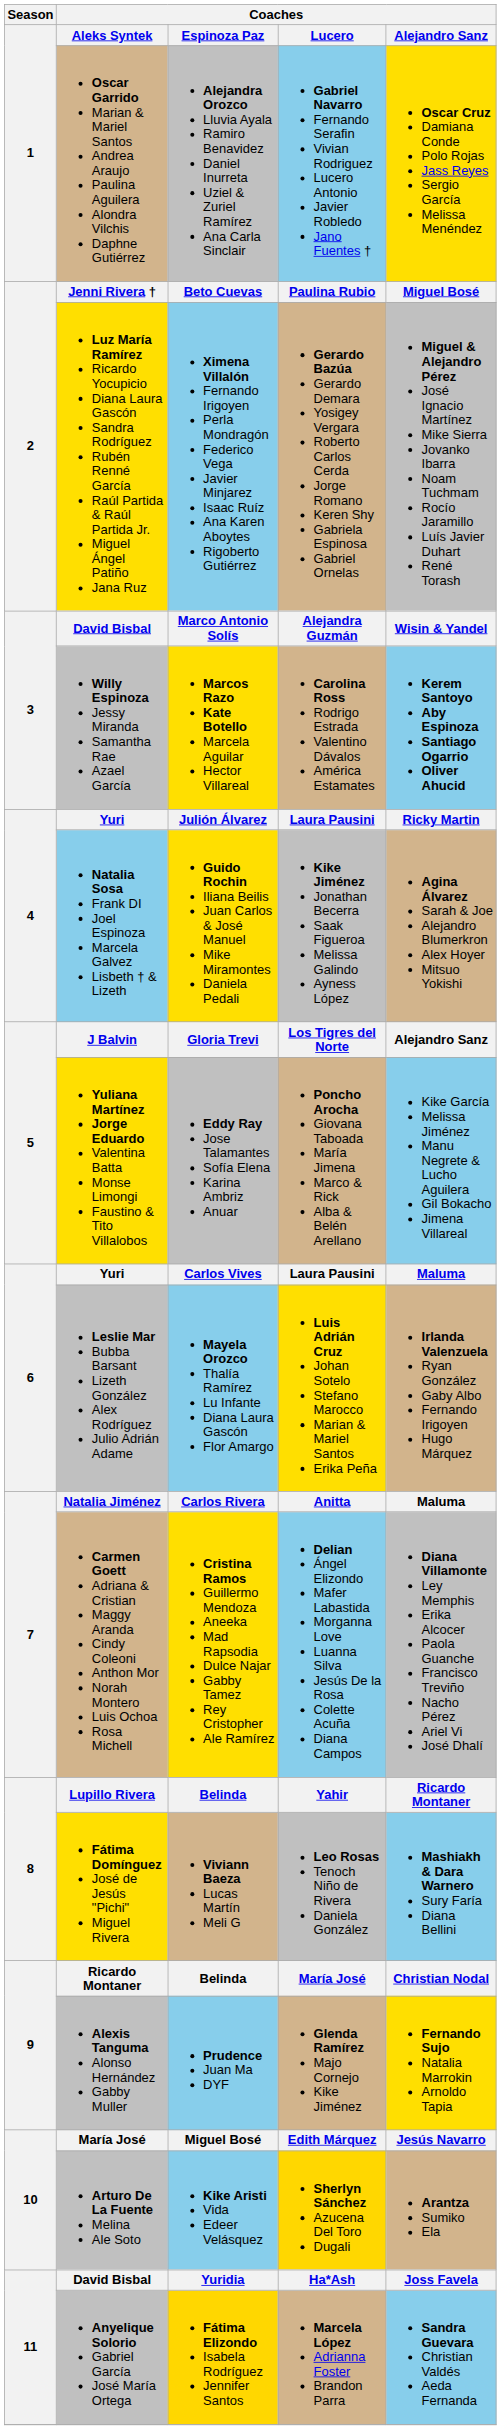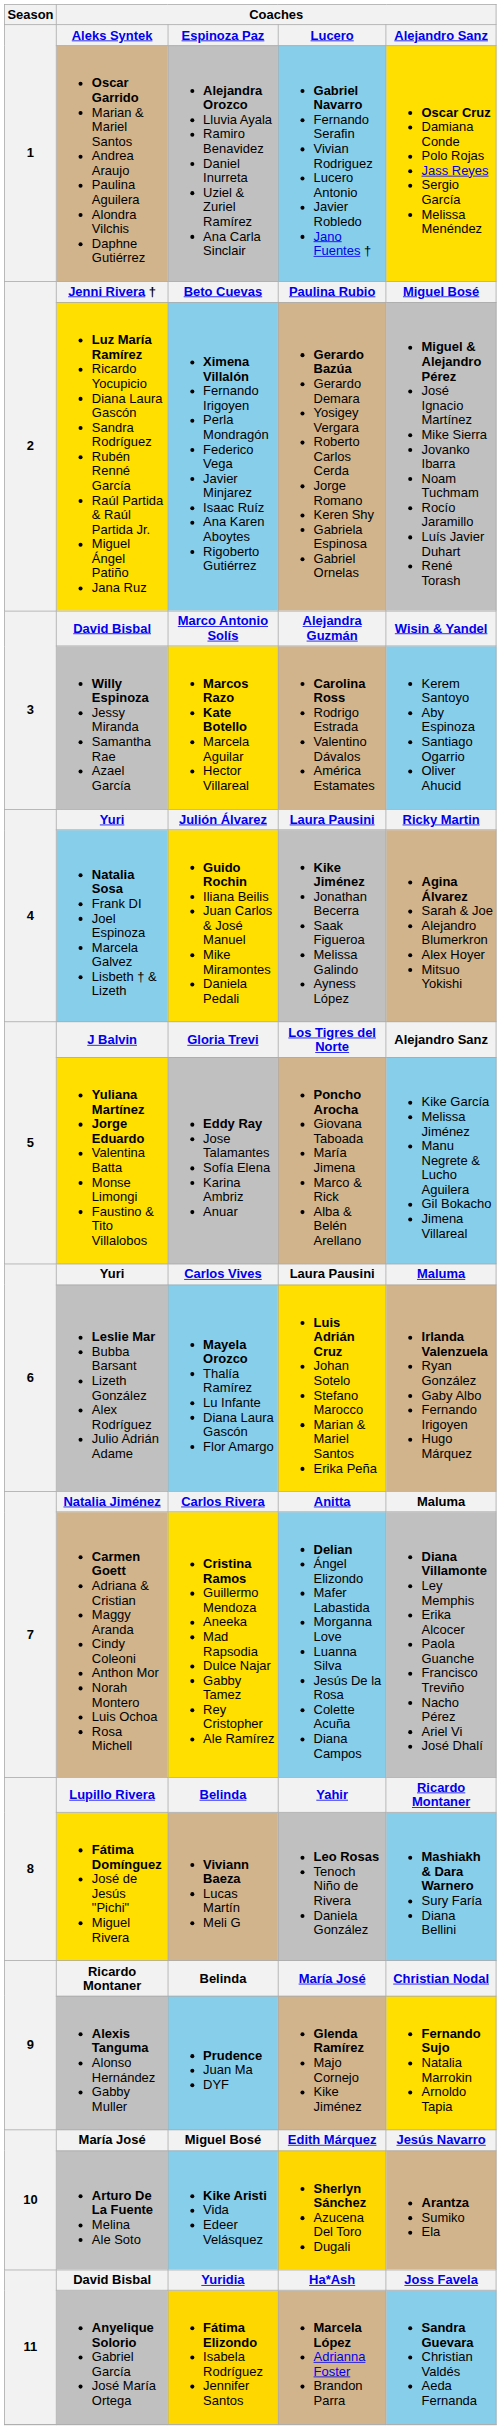(441, 735) bold -> (441, 735) normal
